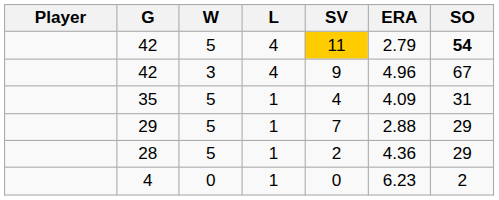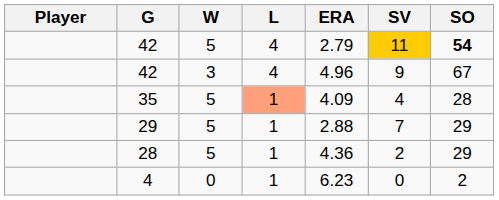columns swapped: (337, 18) <-> (399, 18)
(274, 99) no background -> (274, 99) lightsalmon background
(462, 99) 31 -> (462, 99) 28
